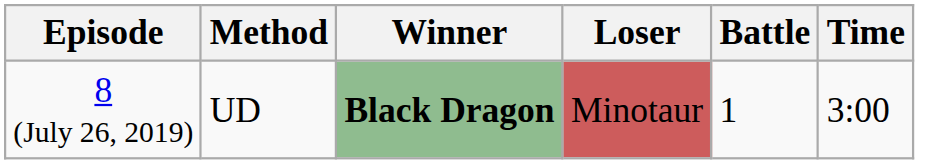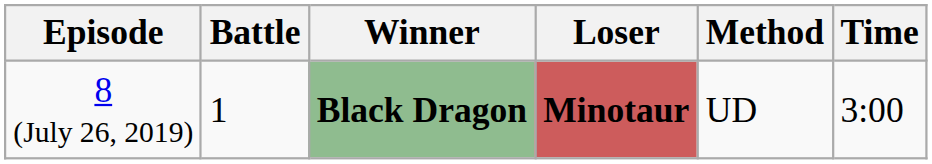columns swapped: (765, 32) <-> (269, 32)
(637, 108) normal -> (616, 108) bold
